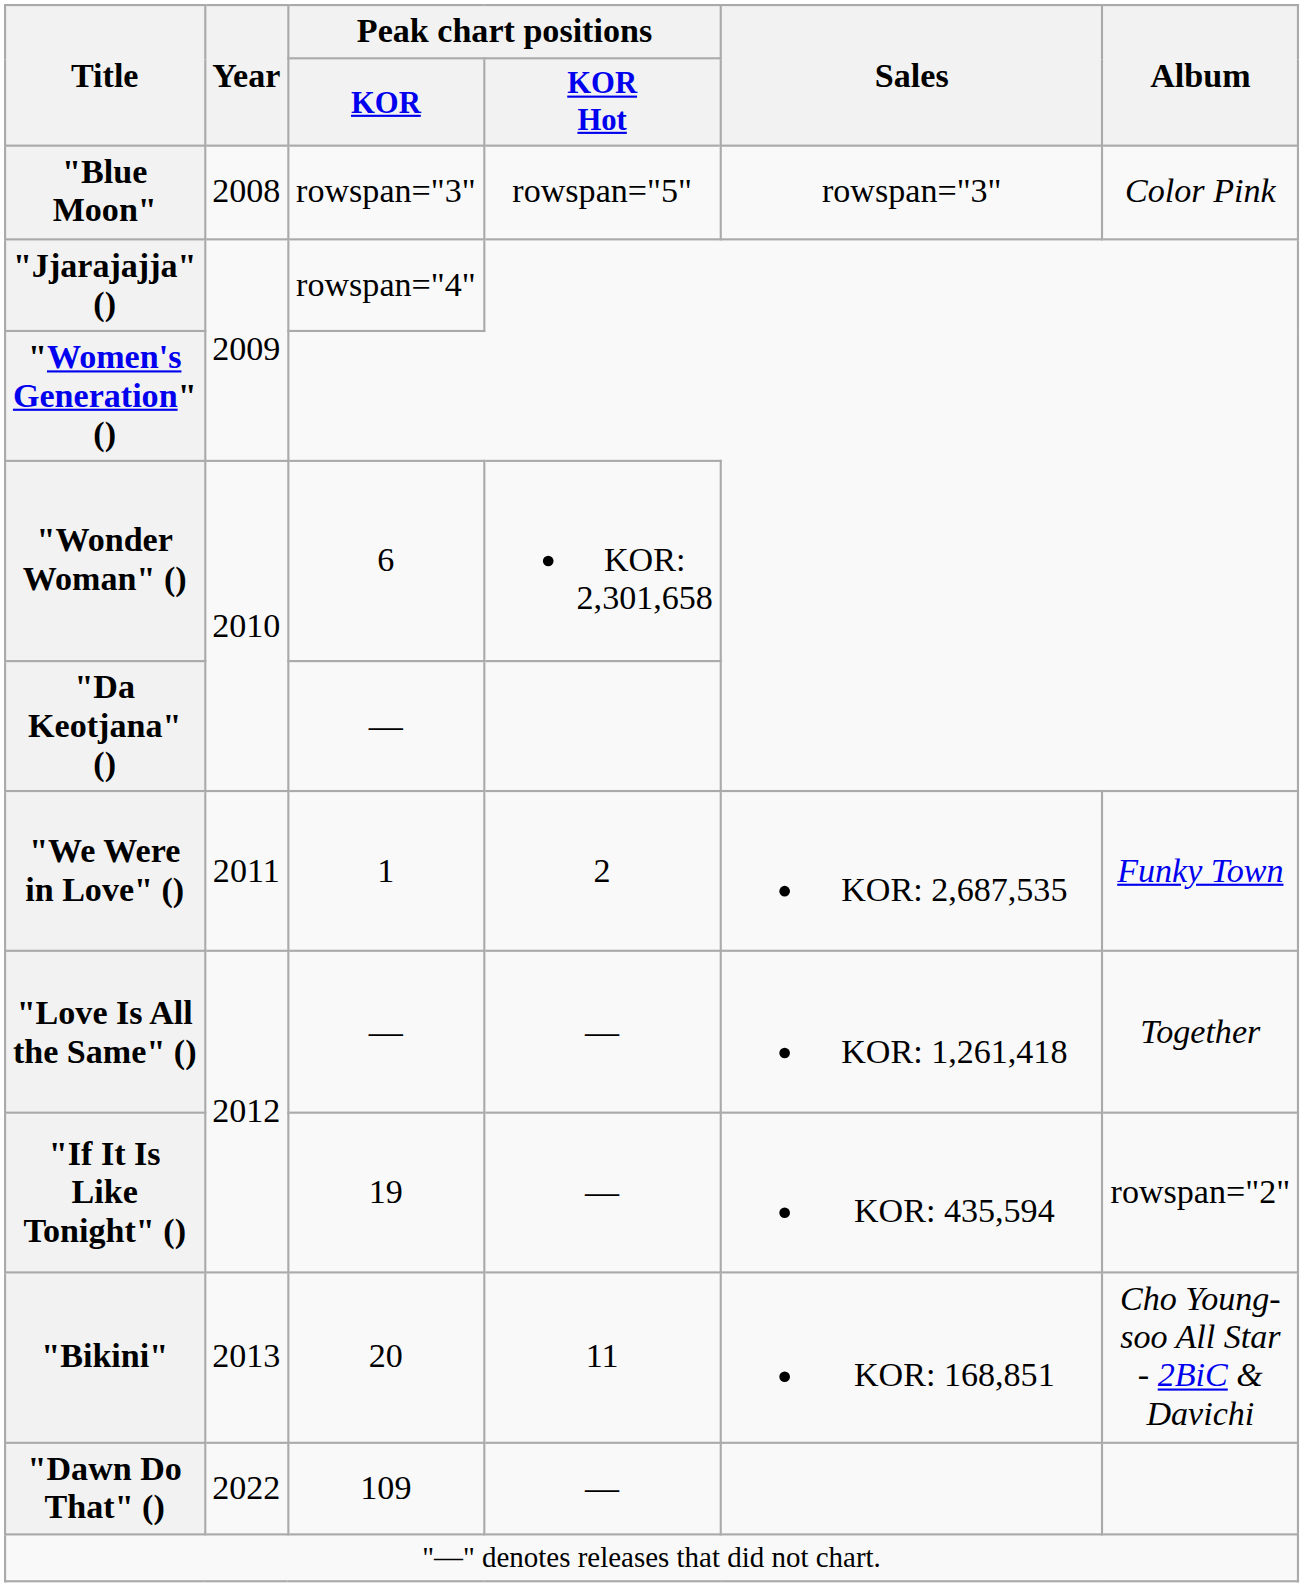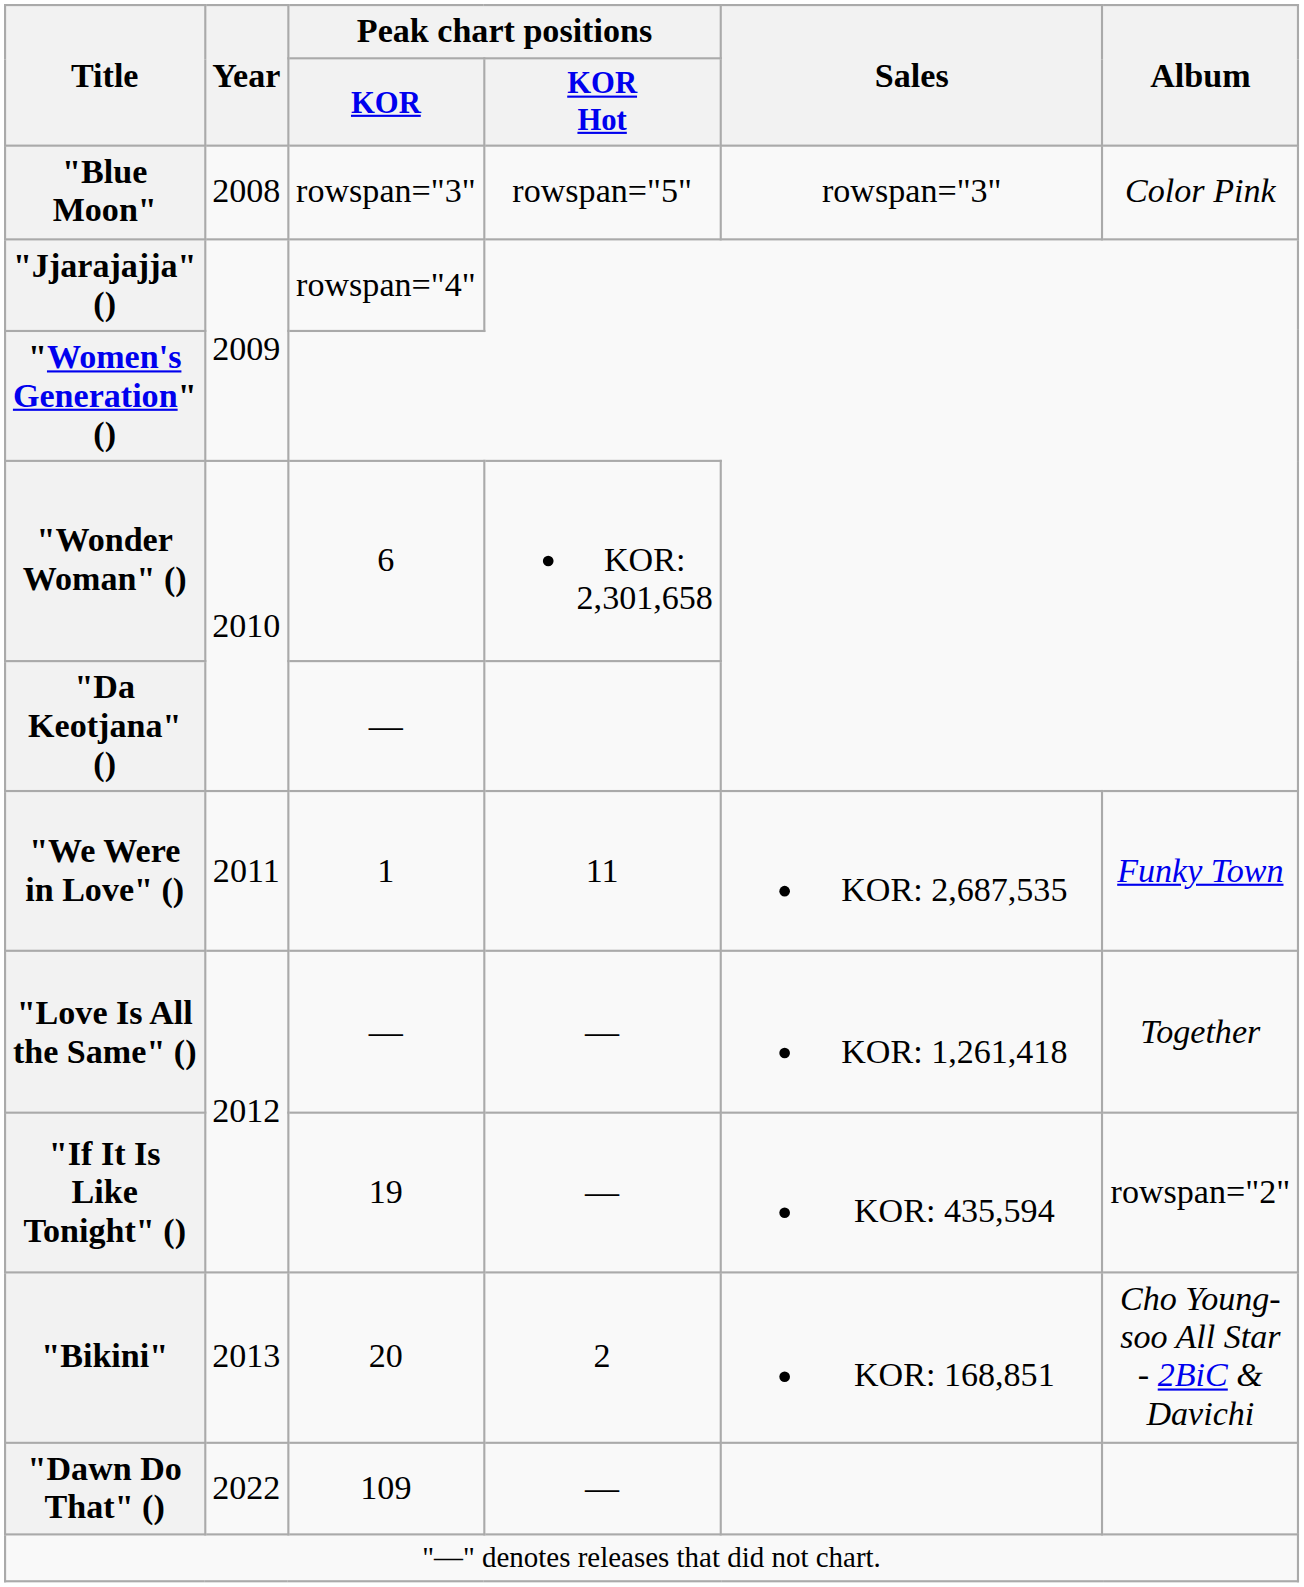(602, 870) 2 -> (602, 870) 11
(602, 1356) 11 -> (602, 1356) 2
